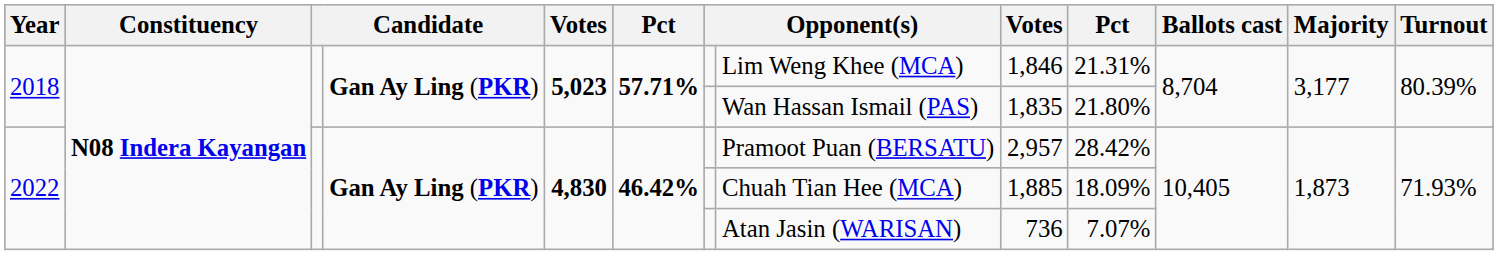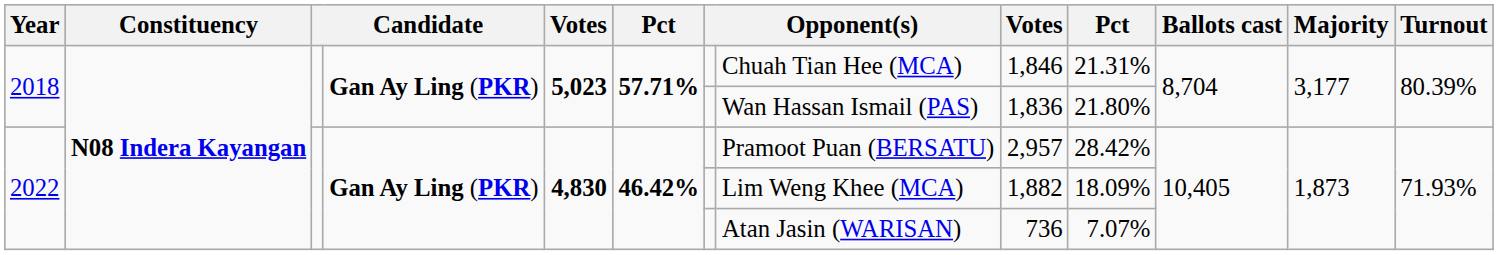(843, 65) Lim Weng Khee (MCA) -> (842, 65) Chuah Tian Hee (MCA)
(1035, 106) 1,835 -> (1035, 106) 1,836
(842, 188) Chuah Tian Hee (MCA) -> (843, 188) Lim Weng Khee (MCA)
(1035, 188) 1,885 -> (1035, 188) 1,882
